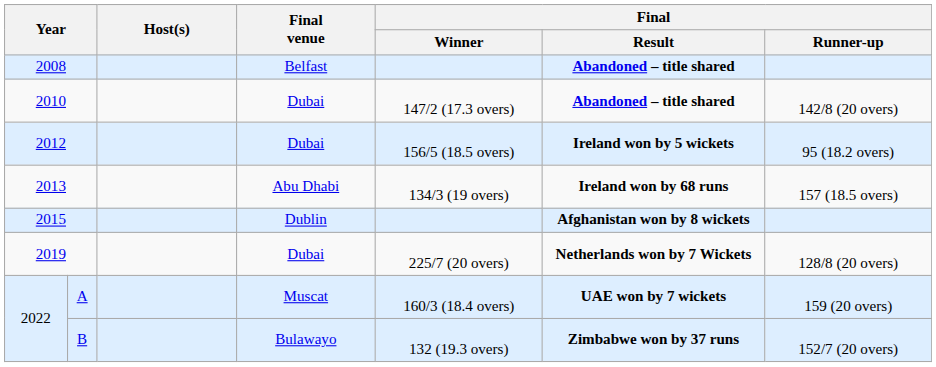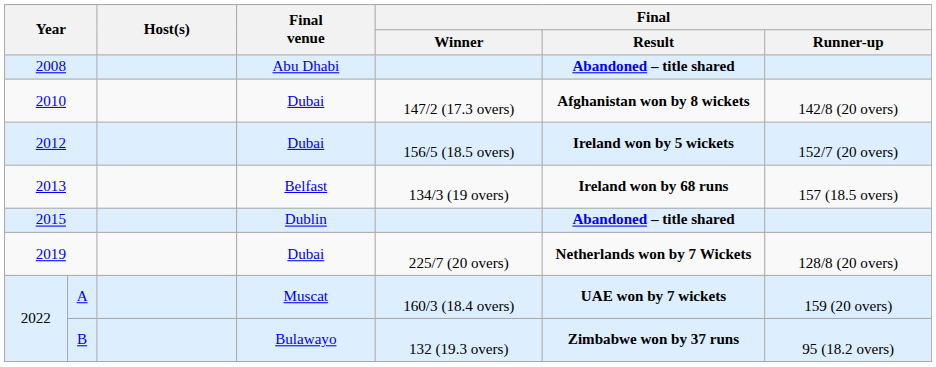(306, 67) Belfast -> (306, 67) Abu Dhabi
(653, 101) Abandoned – title shared -> (653, 101) Afghanistan won by 8 wickets
(848, 152) 95 (18.2 overs) -> (848, 152) 152/7 (20 overs)
(306, 186) Abu Dhabi -> (306, 186) Belfast
(653, 220) Afghanistan won by 8 wickets -> (653, 220) Abandoned – title shared
(848, 348) 152/7 (20 overs) -> (848, 348) 95 (18.2 overs)
